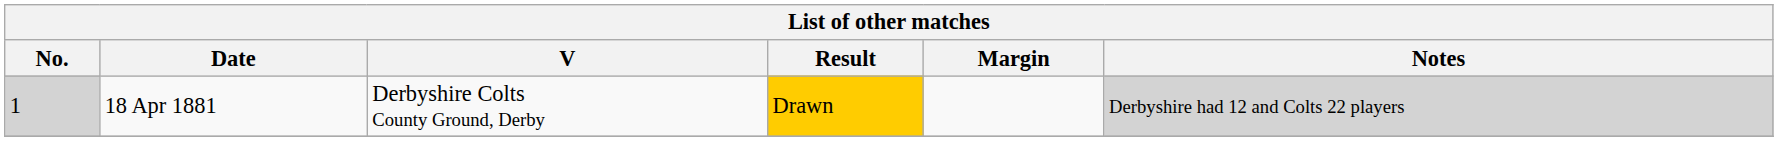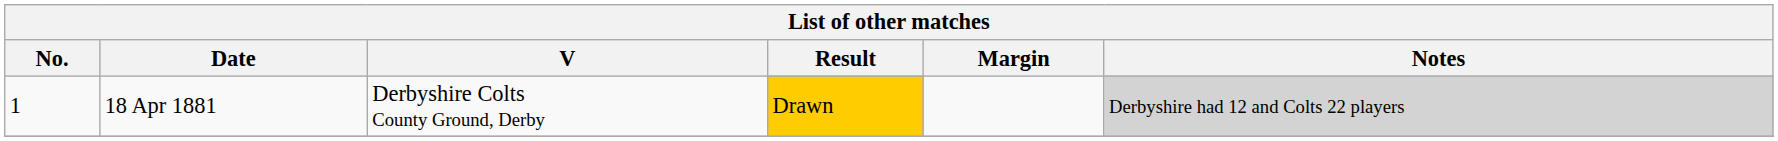(15, 105) lightgrey background -> (15, 105) no background
